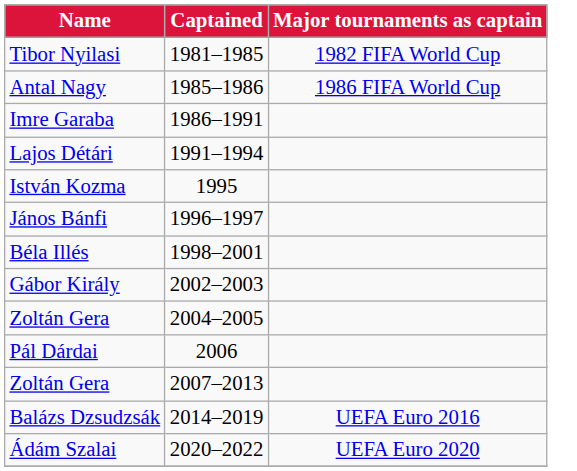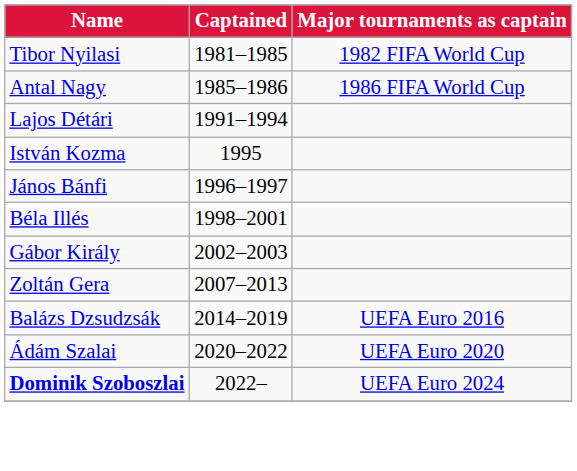- row: (62, 119)
- row: (59, 317)
- row: (54, 350)
+ row: (97, 383)
